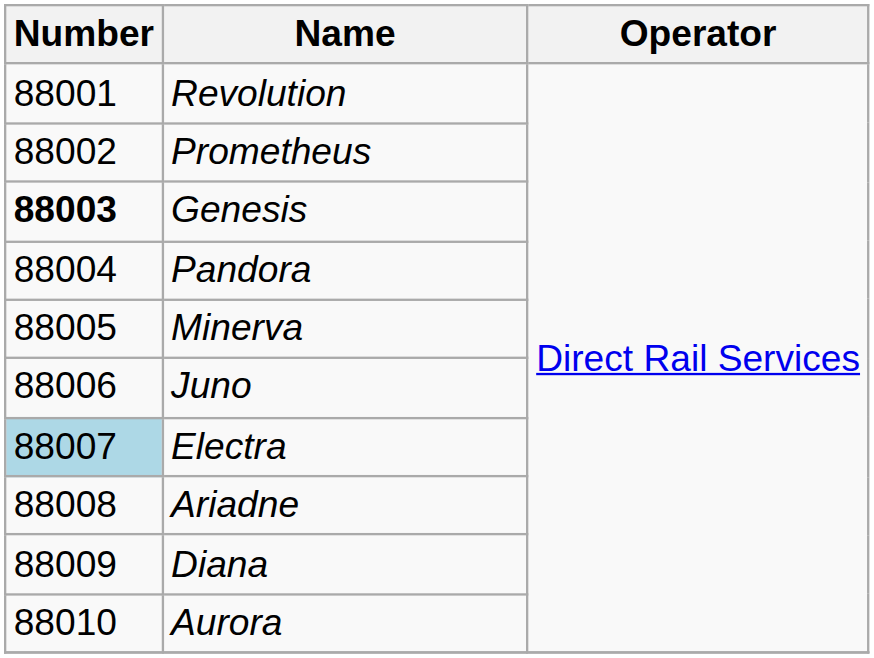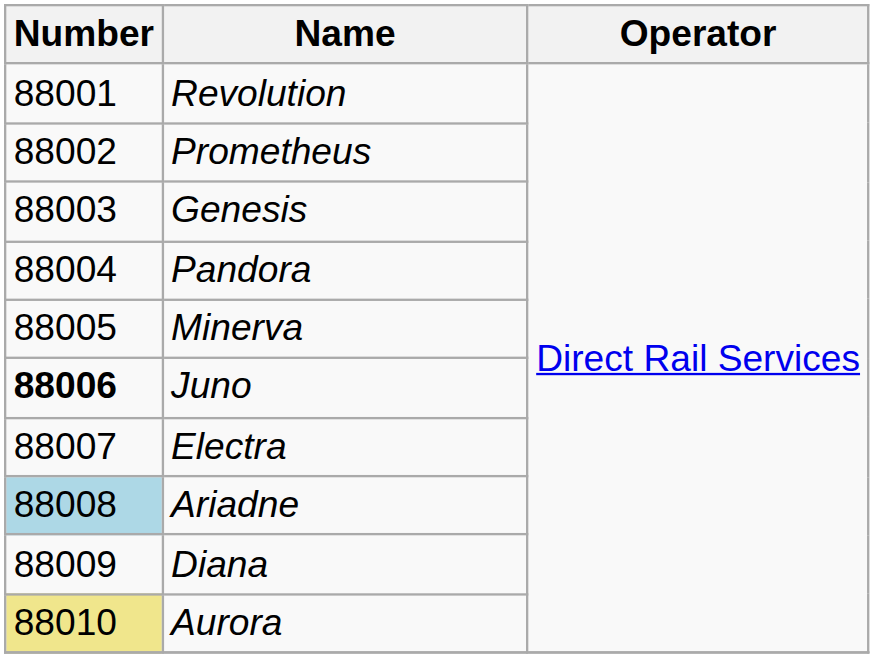(65, 210) bold -> (65, 210) normal
(65, 387) normal -> (65, 387) bold
(65, 446) lightblue background -> (65, 446) no background
(65, 504) no background -> (65, 504) lightblue background
(65, 622) no background -> (65, 622) khaki background
